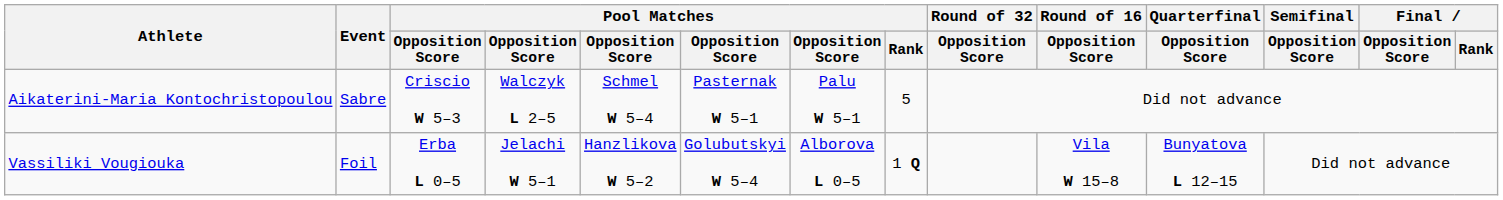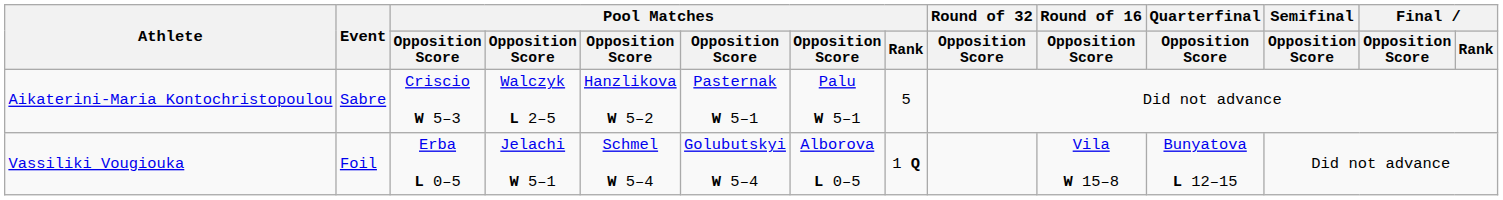(630, 101) Schmel W 5–4 -> (630, 101) Hanzlikova W 5–2
(630, 164) Hanzlikova W 5–2 -> (630, 164) Schmel W 5–4
